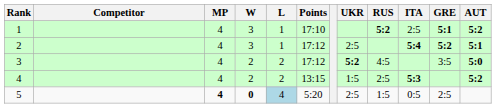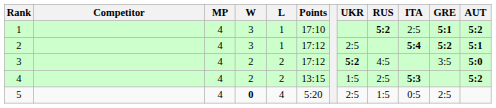(220, 95) bold -> (220, 95) normal
(282, 95) lightblue background -> (282, 95) no background
